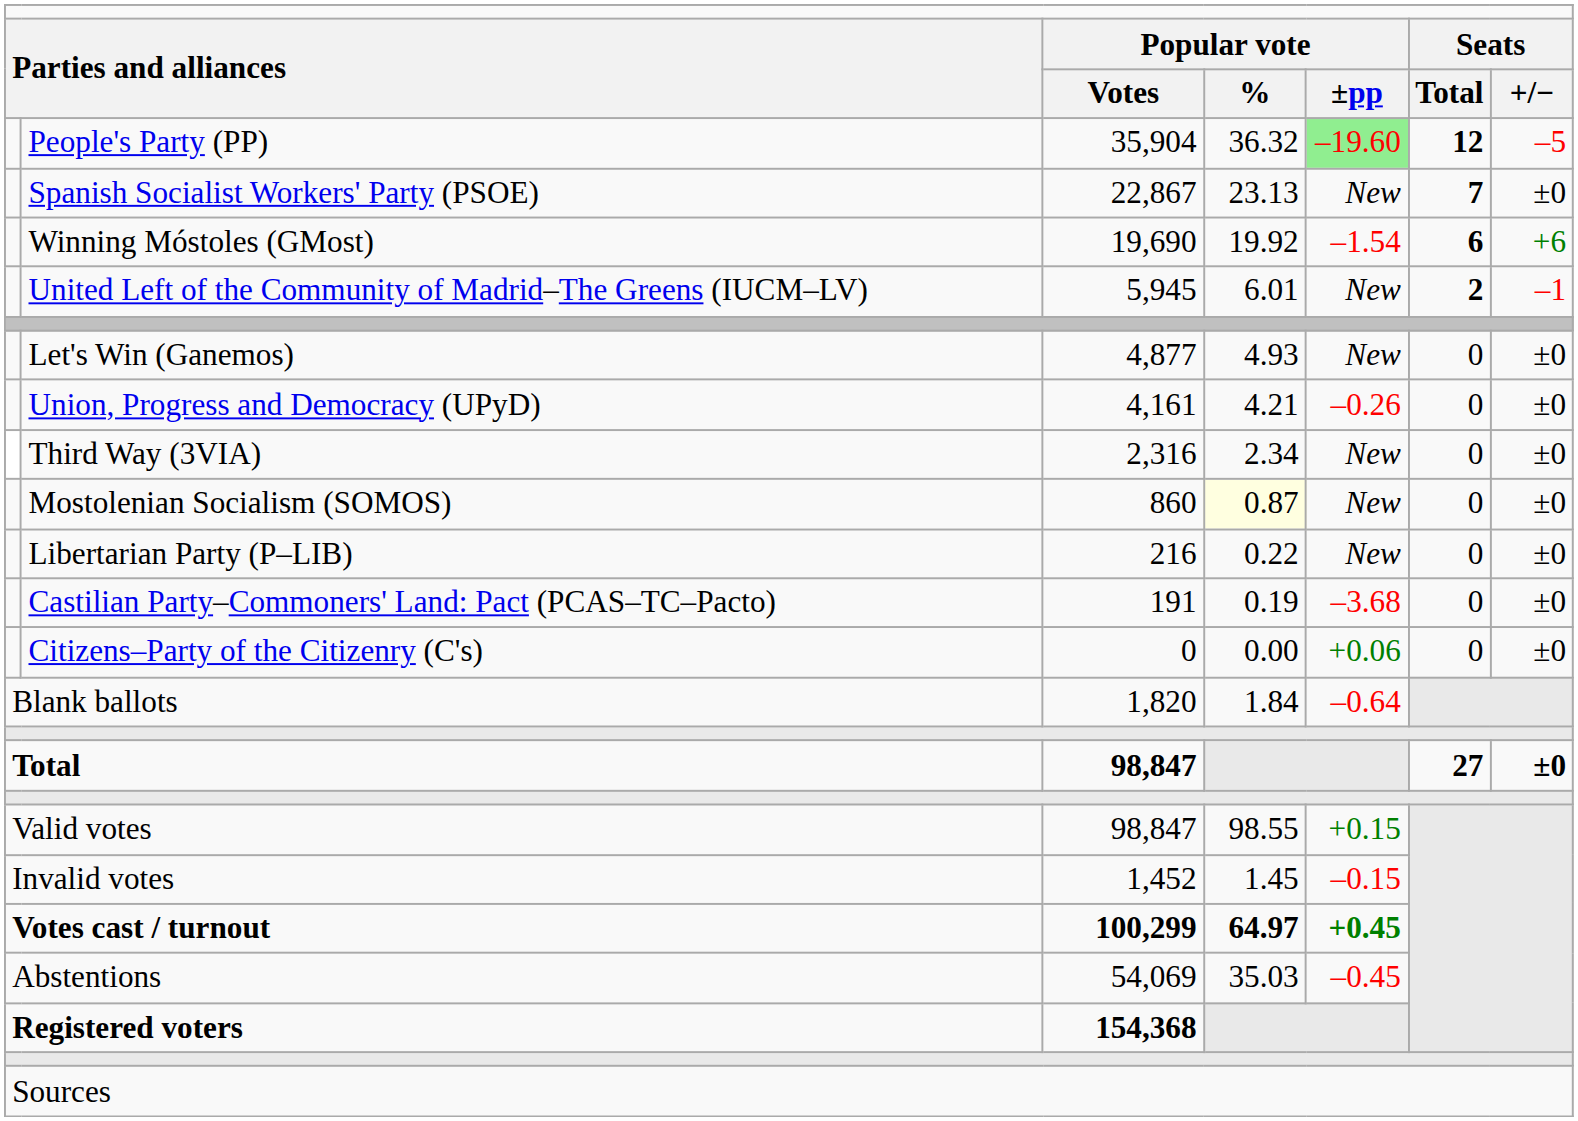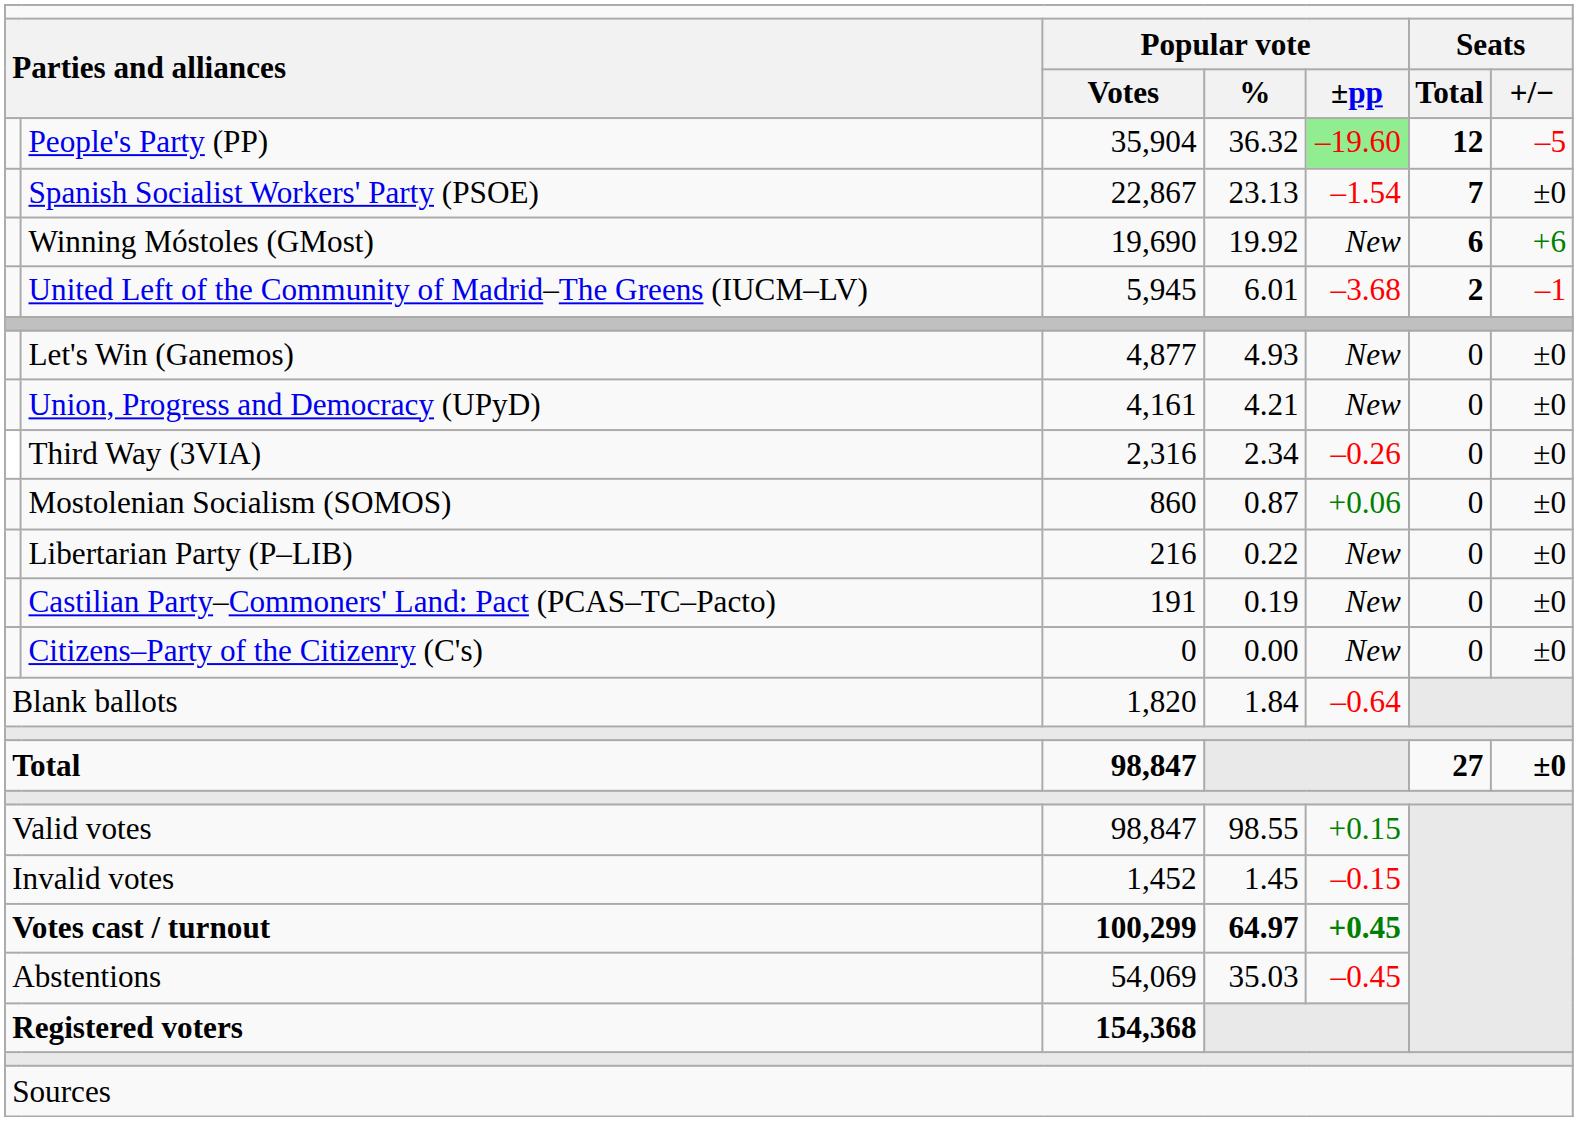(1373, 192) New -> (1366, 192) –1.54
(1366, 241) –1.54 -> (1373, 241) New
(1373, 291) New -> (1366, 291) –3.68
(1366, 404) –0.26 -> (1373, 404) New
(1373, 453) New -> (1366, 453) –0.26
(1271, 503) lightyellow background -> (1271, 503) no background
(1373, 503) New -> (1365, 503) +0.06
(1366, 602) –3.68 -> (1373, 602) New
(1365, 651) +0.06 -> (1373, 651) New
